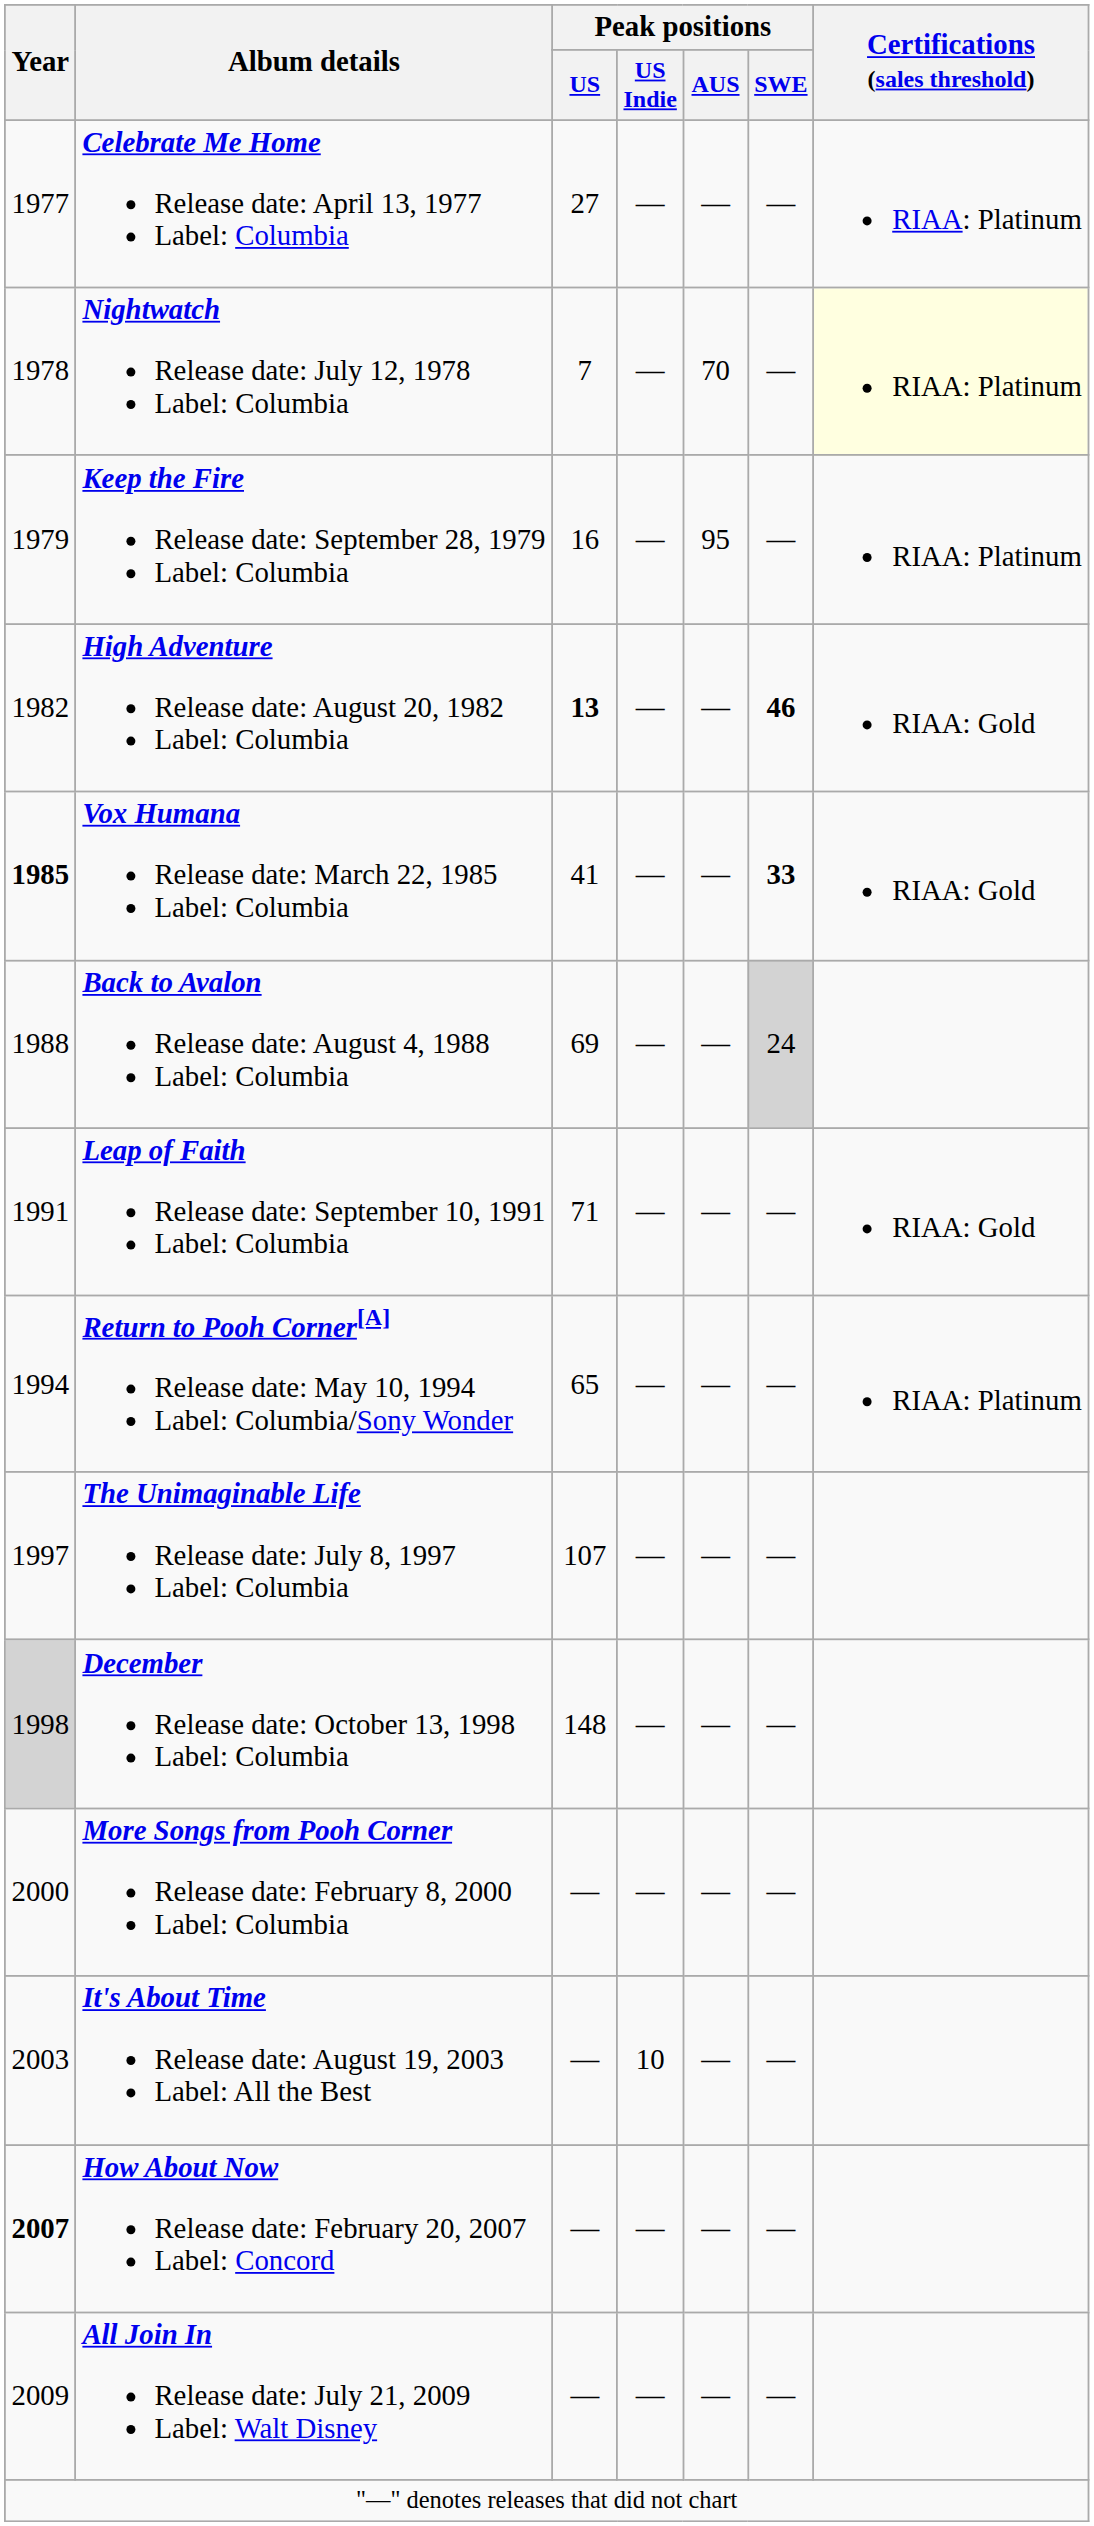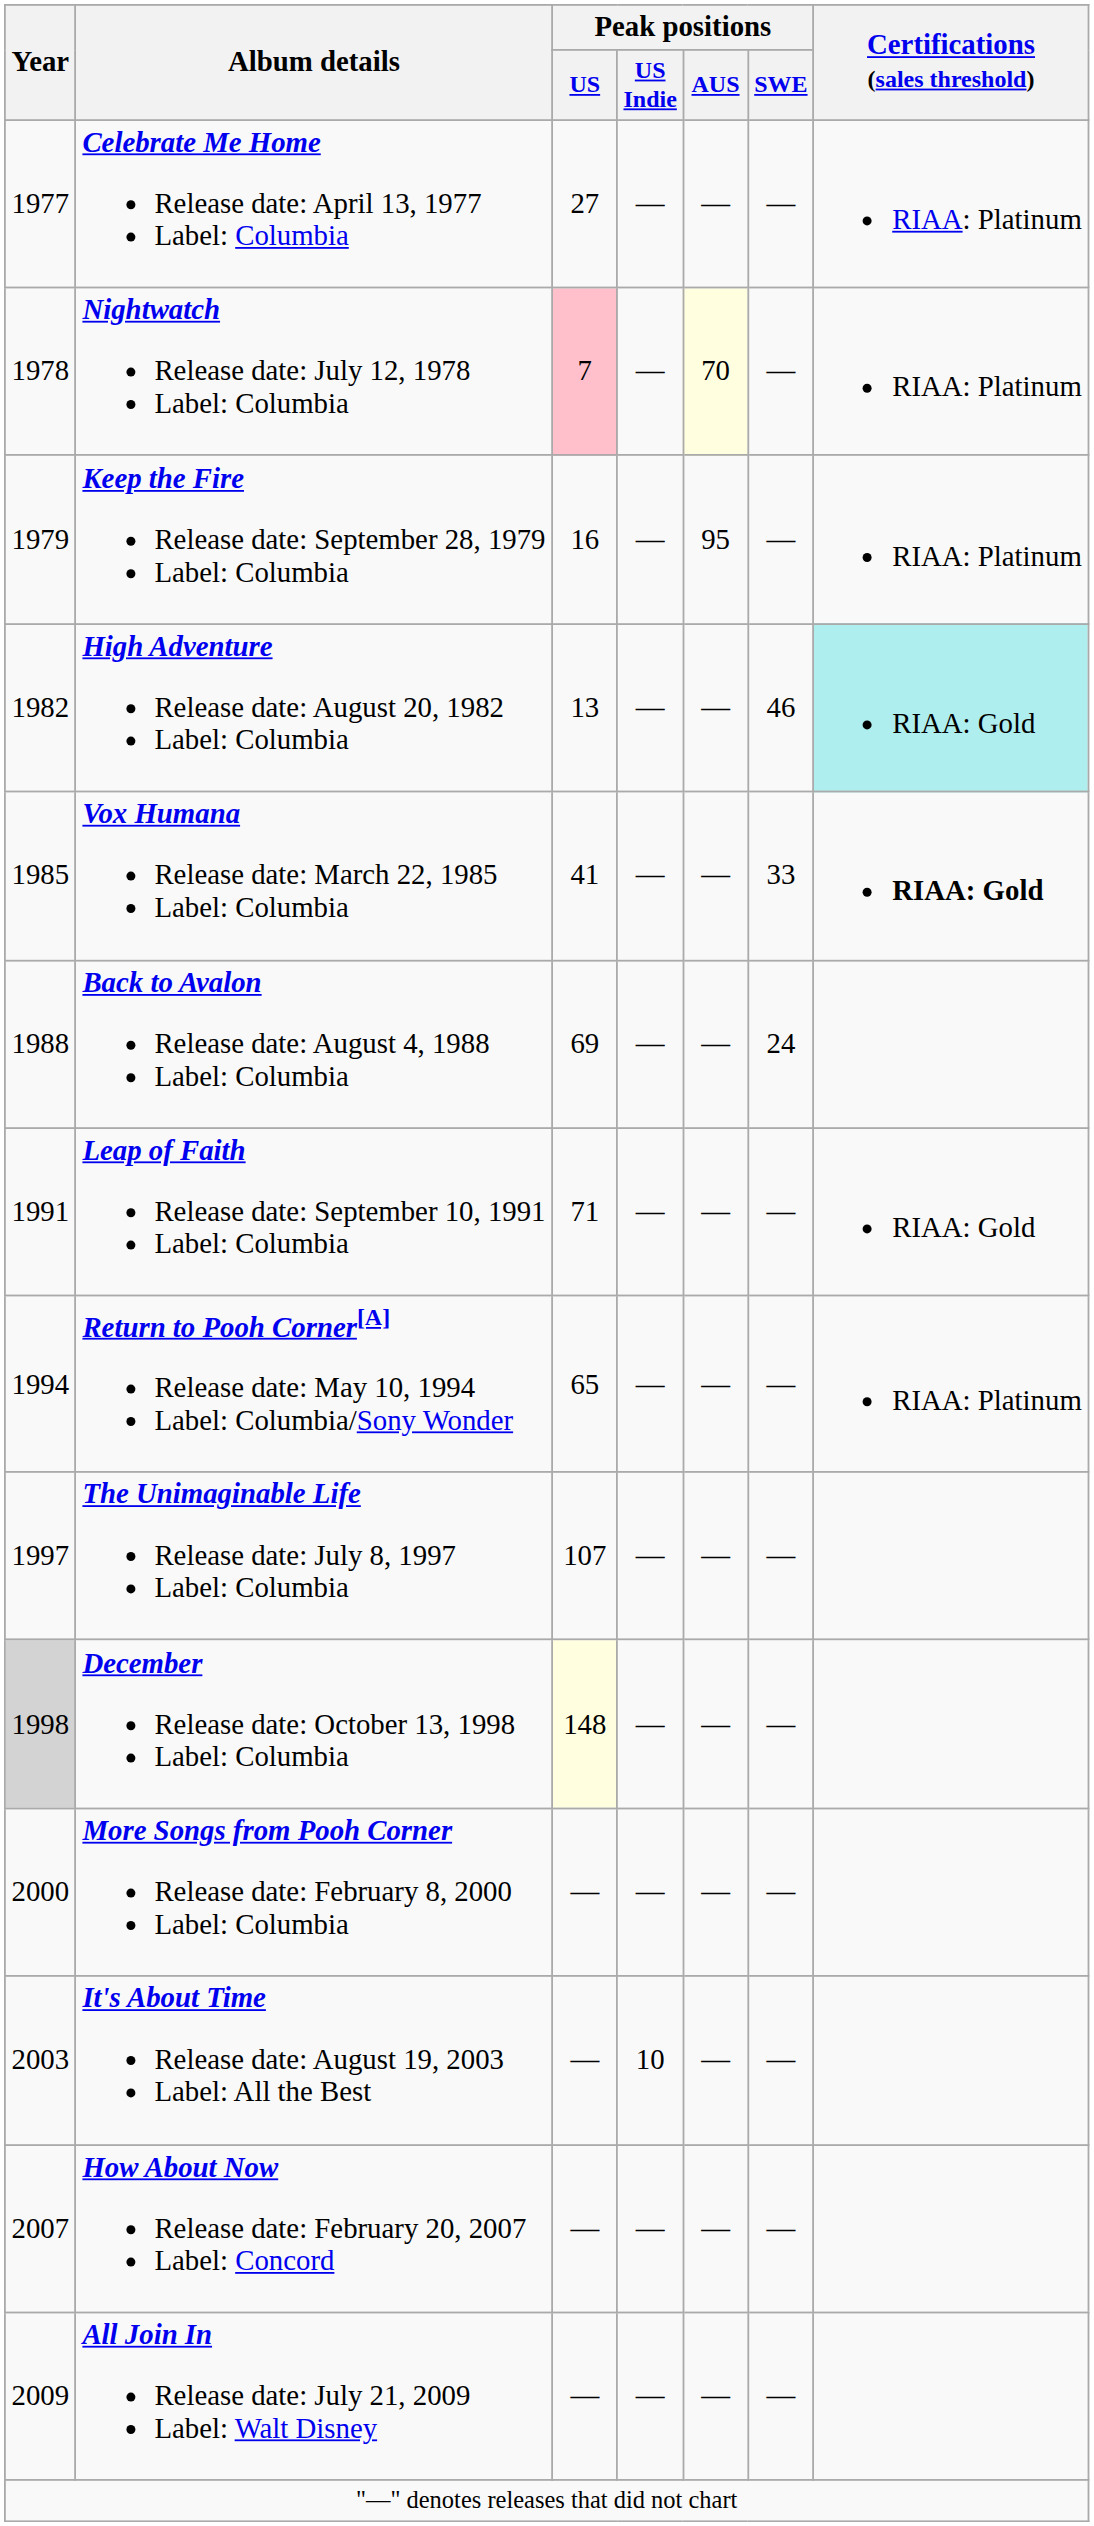(585, 371) no background -> (585, 371) pink background
(716, 371) no background -> (716, 371) lightyellow background
(951, 388) lightyellow background -> (951, 388) no background
(585, 707) bold -> (585, 707) normal
(781, 707) bold -> (781, 707) normal
(951, 724) no background -> (951, 724) paleturquoise background
(40, 875) bold -> (40, 875) normal
(781, 875) bold -> (781, 875) normal
(951, 892) normal -> (951, 892) bold
(781, 1043) lightgrey background -> (781, 1043) no background
(585, 1723) no background -> (585, 1723) lightyellow background
(40, 2227) bold -> (40, 2227) normal
